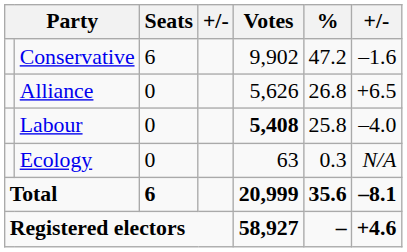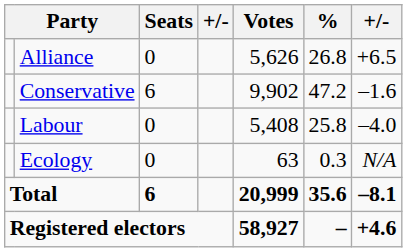rows swapped: (77, 56) <-> (57, 90)
(274, 125) bold -> (274, 125) normal
